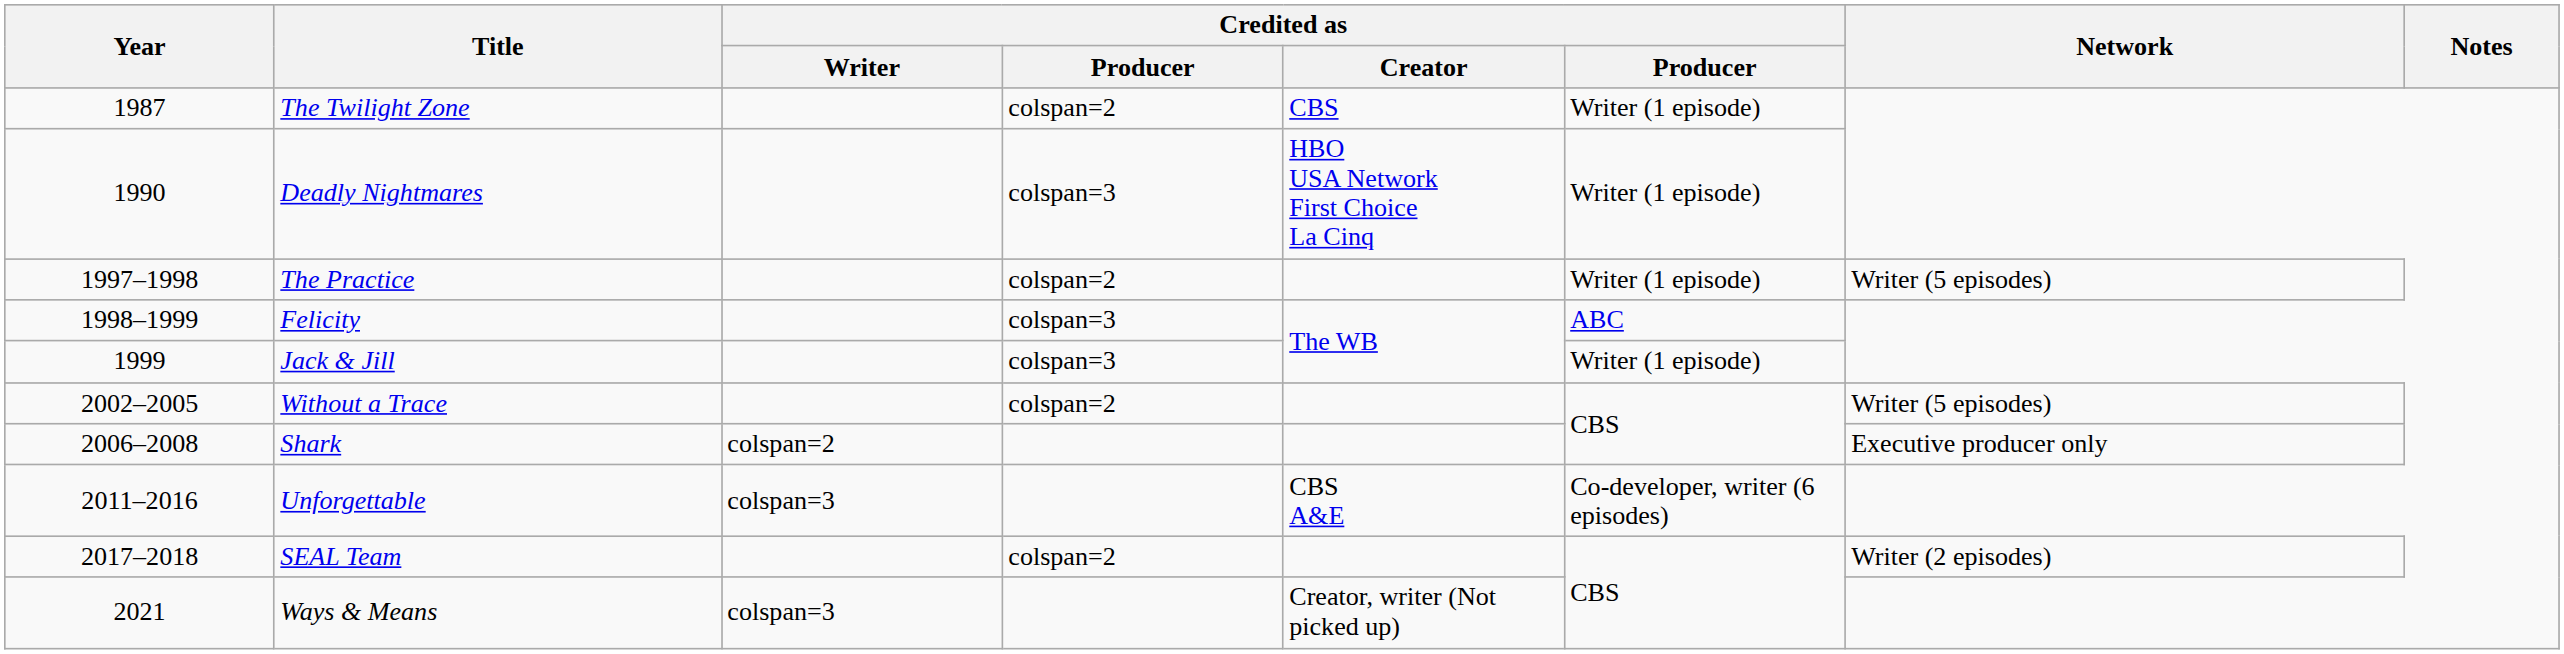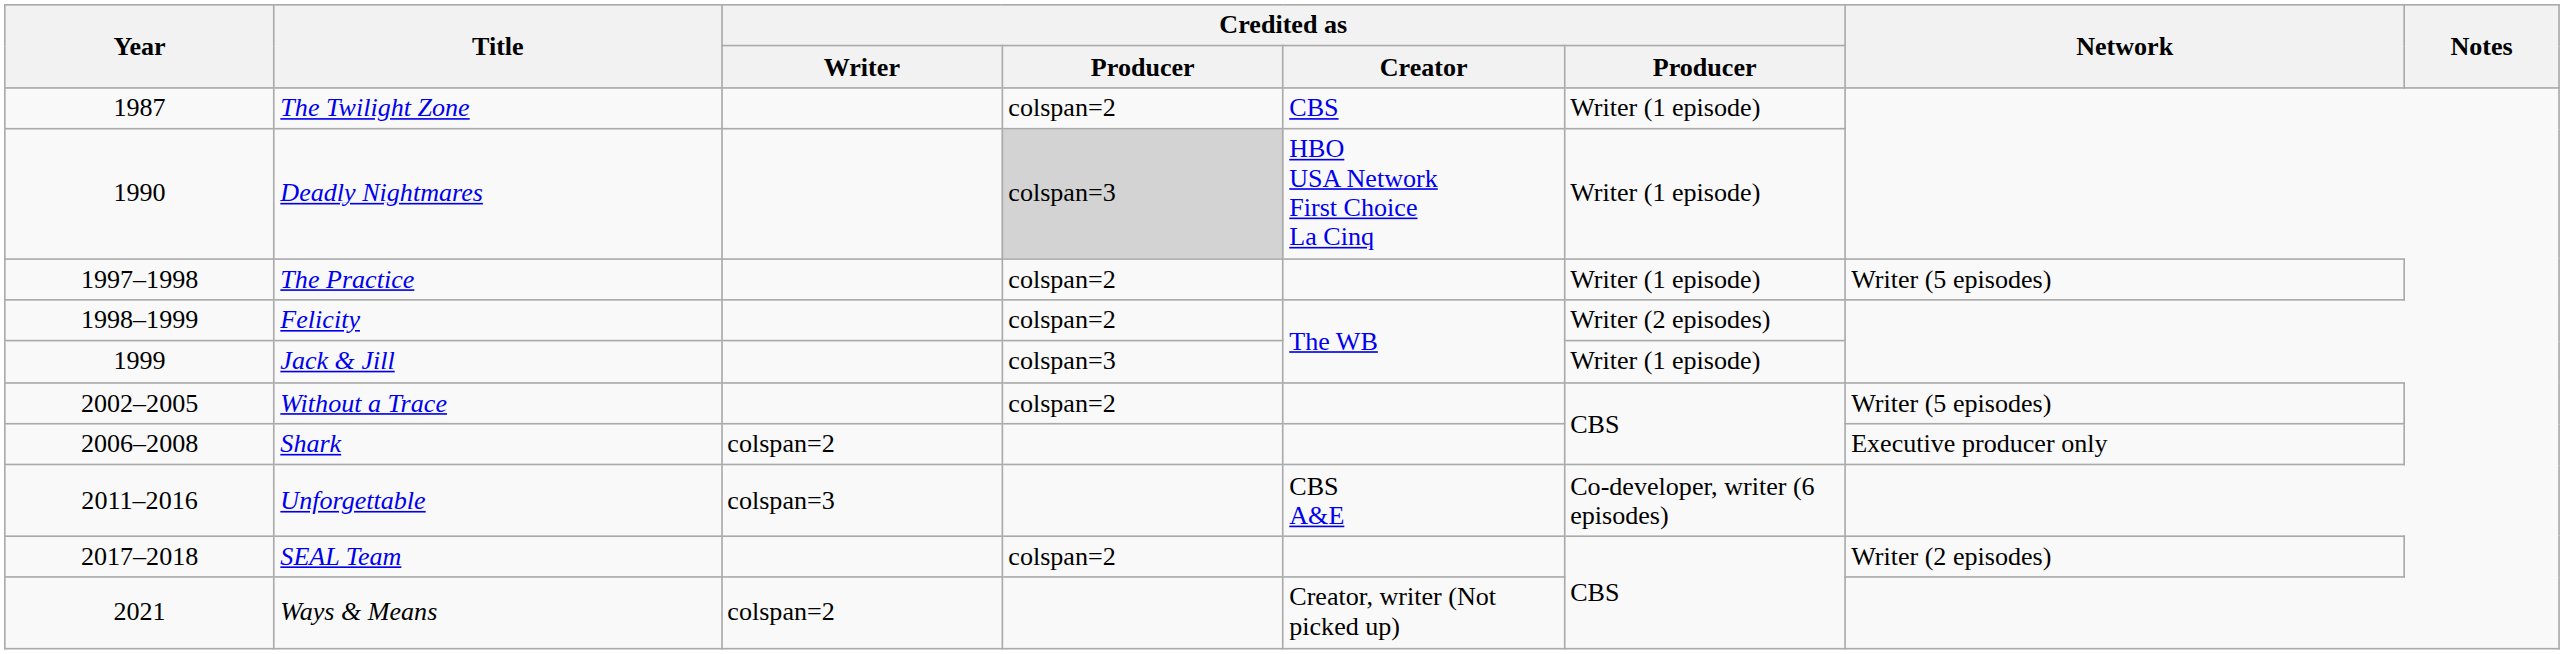(1062, 193) no background -> (1062, 193) lightgrey background
(1062, 320) colspan=3 -> (1062, 320) colspan=2
(1597, 320) ABC -> (1670, 320) Writer (2 episodes)
(781, 612) colspan=3 -> (781, 612) colspan=2
